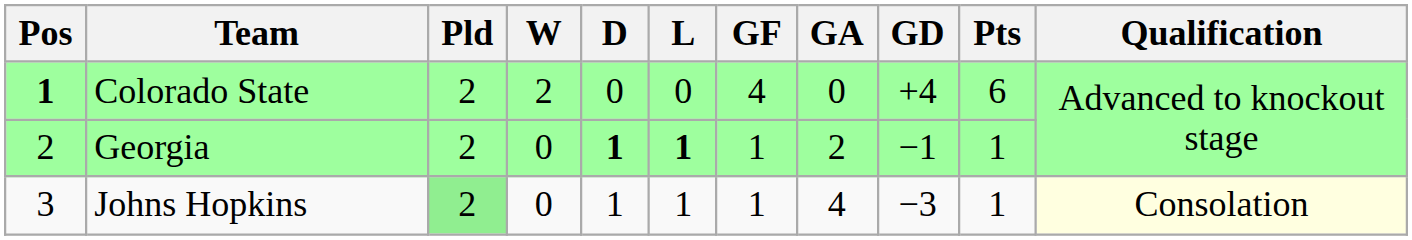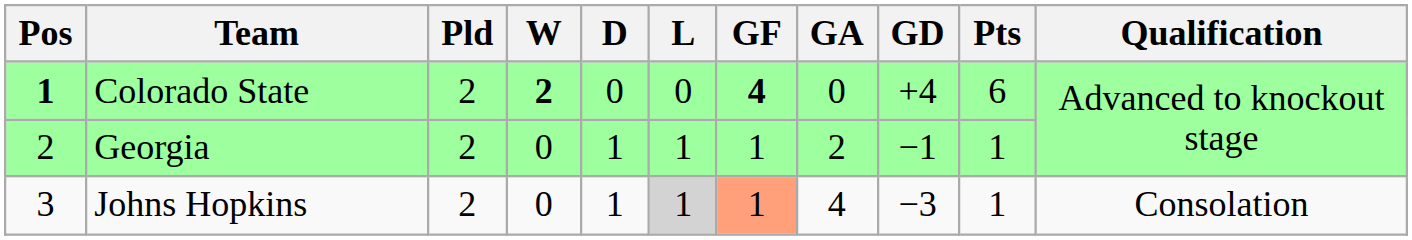(544, 90) normal -> (544, 90) bold
(757, 90) normal -> (757, 90) bold
(615, 147) bold -> (615, 147) normal
(683, 147) bold -> (683, 147) normal
(467, 204) lightgreen background -> (467, 204) no background
(683, 204) no background -> (683, 204) lightgrey background
(757, 204) no background -> (757, 204) lightsalmon background
(1222, 204) lightyellow background -> (1222, 204) no background
